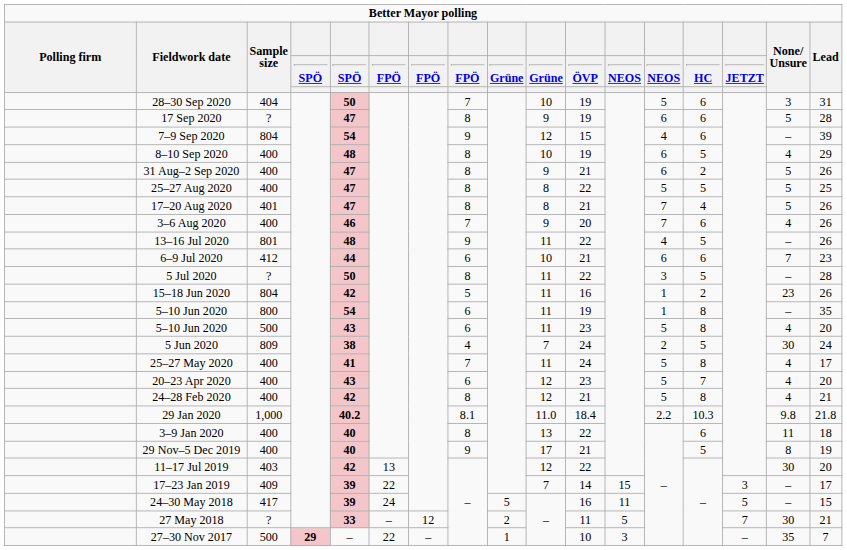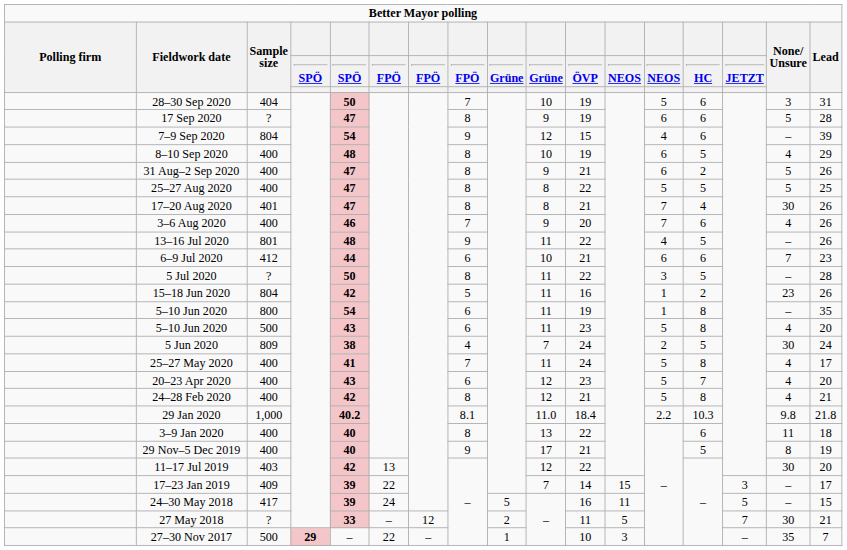(788, 206) 5 -> (788, 206) 30
